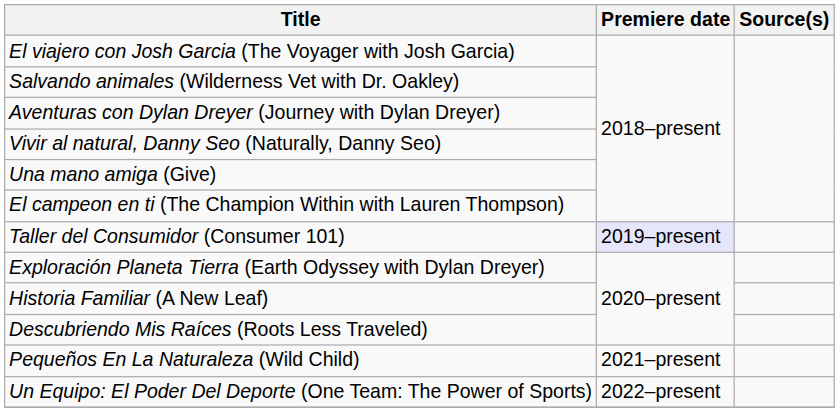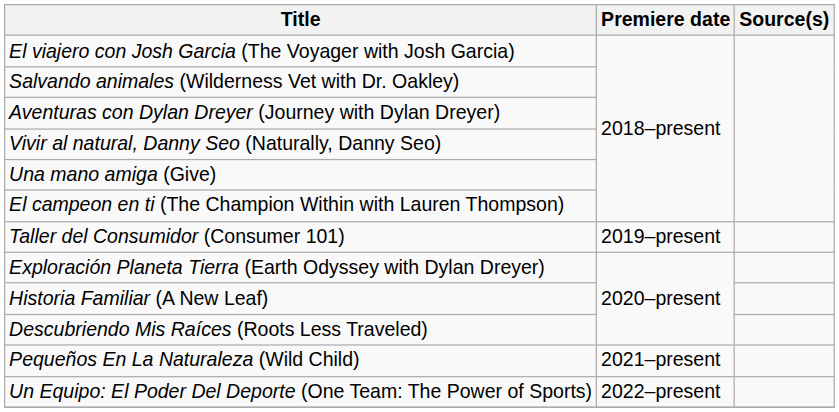(661, 236) lavender background -> (661, 236) no background
